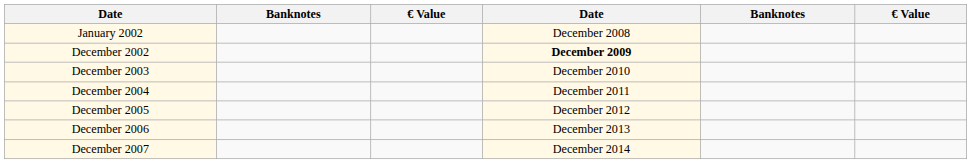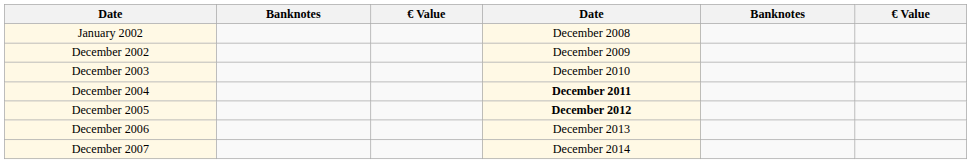(591, 52) bold -> (591, 52) normal
(591, 91) normal -> (591, 91) bold
(591, 110) normal -> (591, 110) bold
